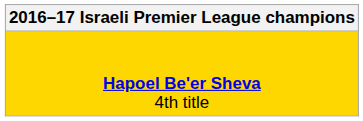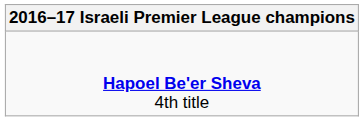(182, 92) gold background -> (182, 92) no background
